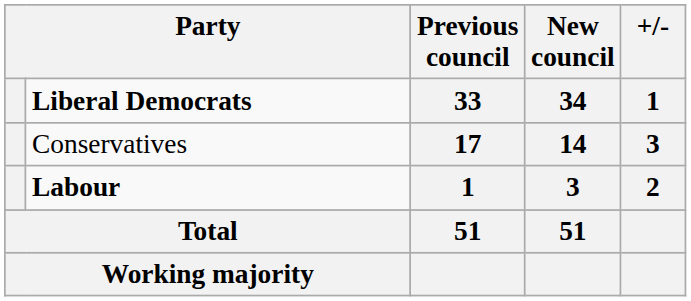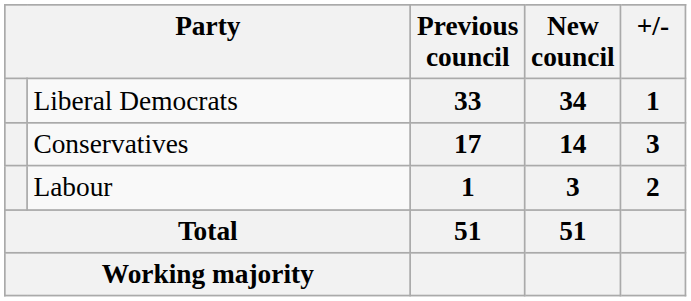(142, 100) bold -> (136, 100) normal
(76, 187) bold -> (73, 187) normal
